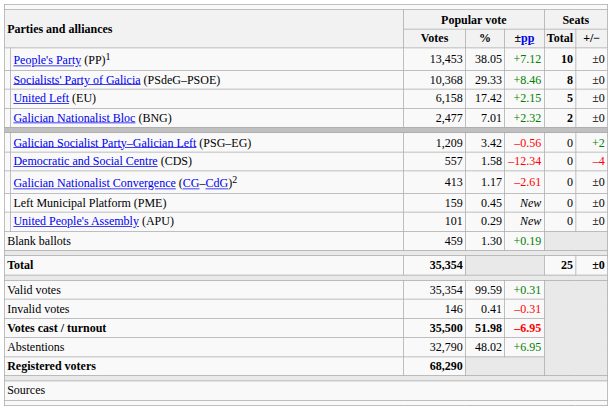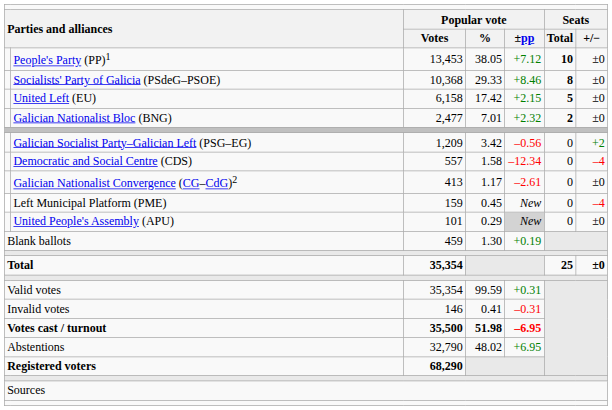(599, 202) ±0 -> (599, 202) –4
(531, 221) no background -> (531, 221) lightgrey background
